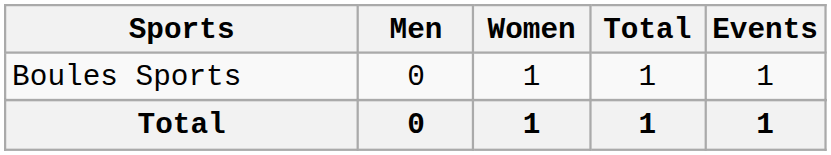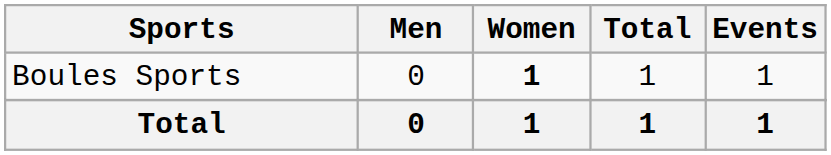(532, 77) normal -> (532, 77) bold
